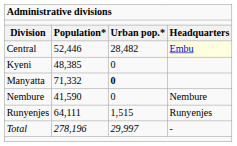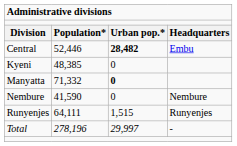(124, 49) normal -> (124, 49) bold
(182, 49) lightyellow background -> (182, 49) no background
